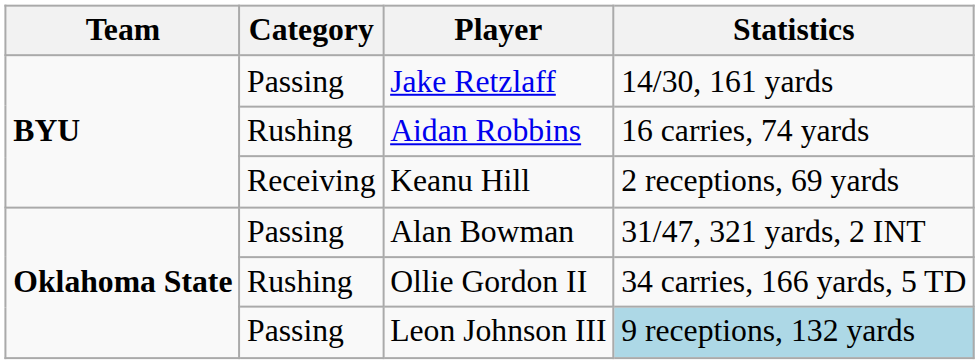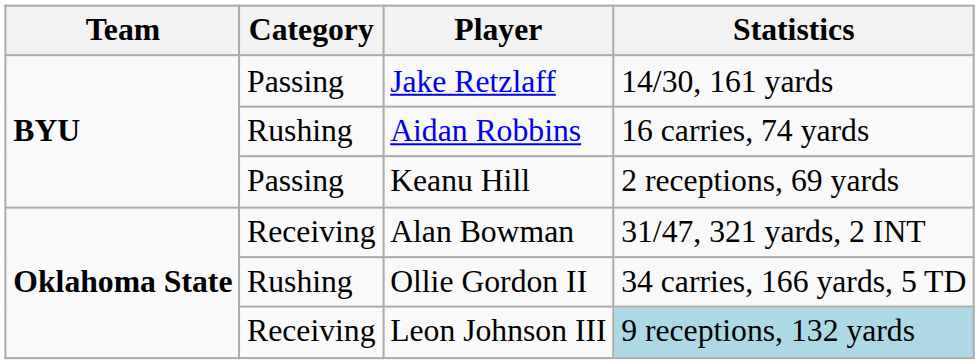(311, 181) Receiving -> (296, 181) Passing
(296, 231) Passing -> (311, 231) Receiving
(296, 331) Passing -> (311, 331) Receiving
